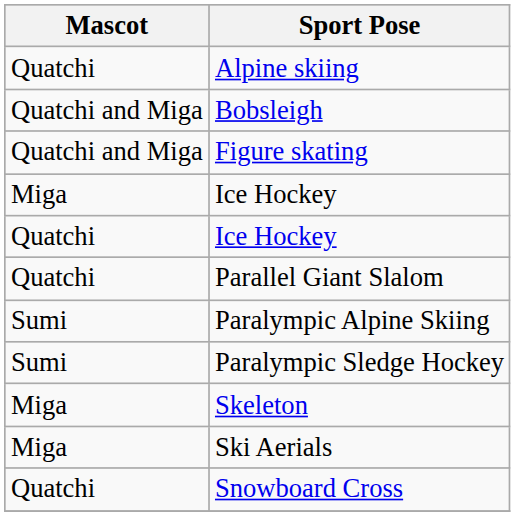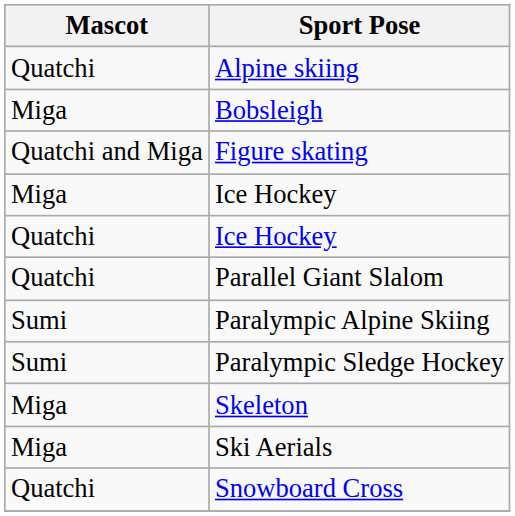(107, 109) Quatchi and Miga -> (39, 109) Miga
